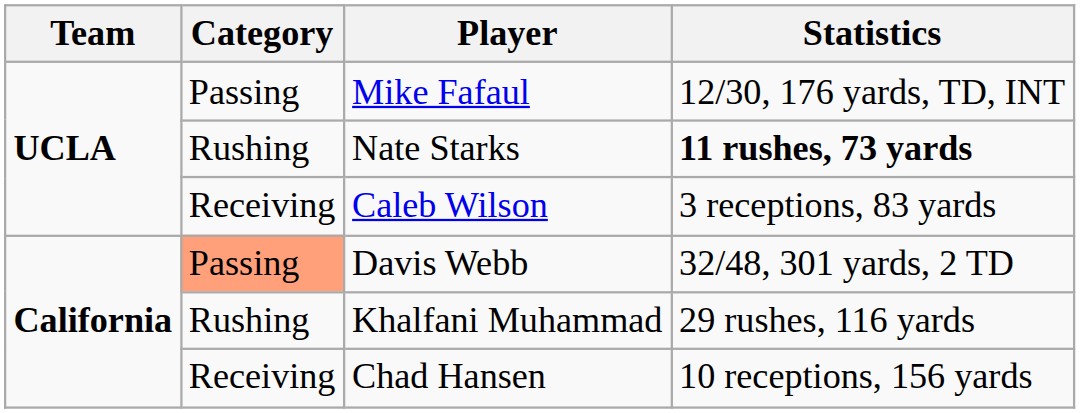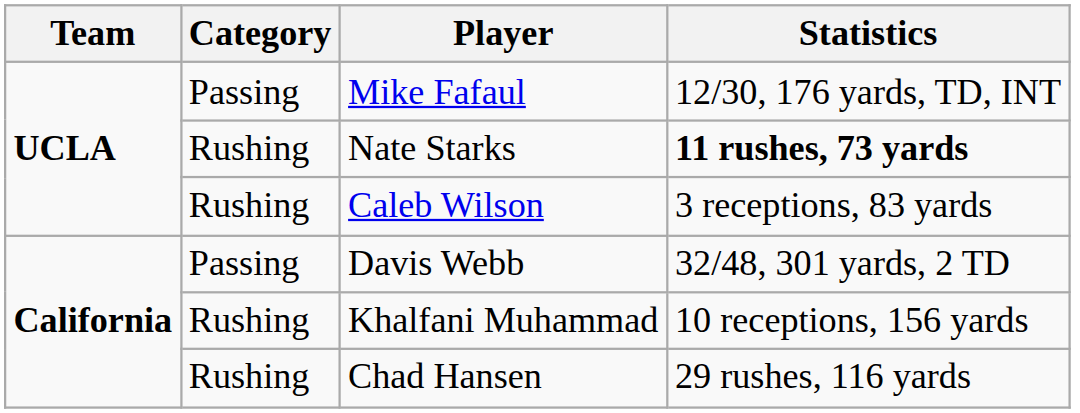(262, 205) Receiving -> (249, 205) Rushing
(244, 262) lightsalmon background -> (244, 262) no background
(827, 320) 29 rushes, 116 yards -> (852, 320) 10 receptions, 156 yards
(262, 377) Receiving -> (249, 377) Rushing
(856, 377) 10 receptions, 156 yards -> (823, 377) 29 rushes, 116 yards
